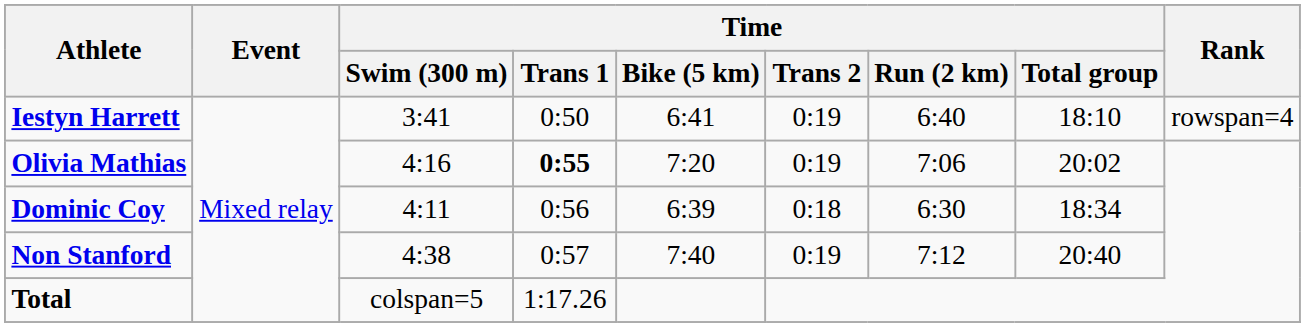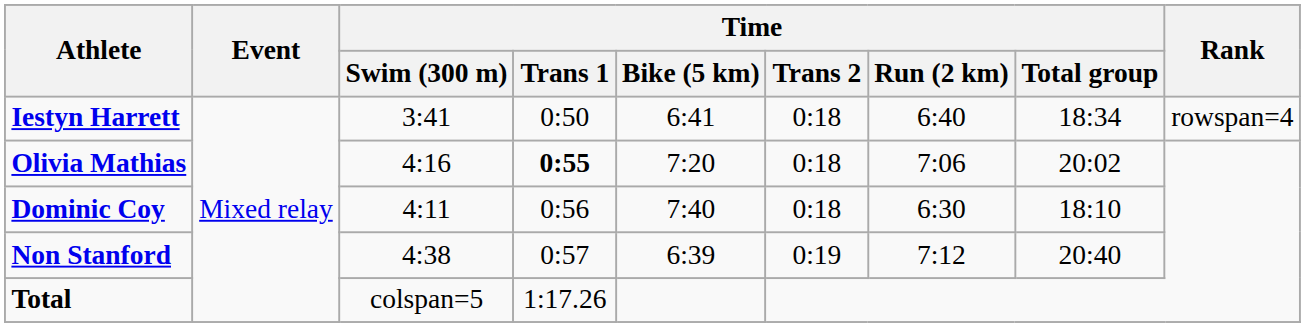(817, 118) 0:19 -> (817, 118) 0:18
(1090, 118) 18:10 -> (1090, 118) 18:34
(817, 163) 0:19 -> (817, 163) 0:18
(691, 209) 6:39 -> (691, 209) 7:40
(1090, 209) 18:34 -> (1090, 209) 18:10
(691, 254) 7:40 -> (691, 254) 6:39
